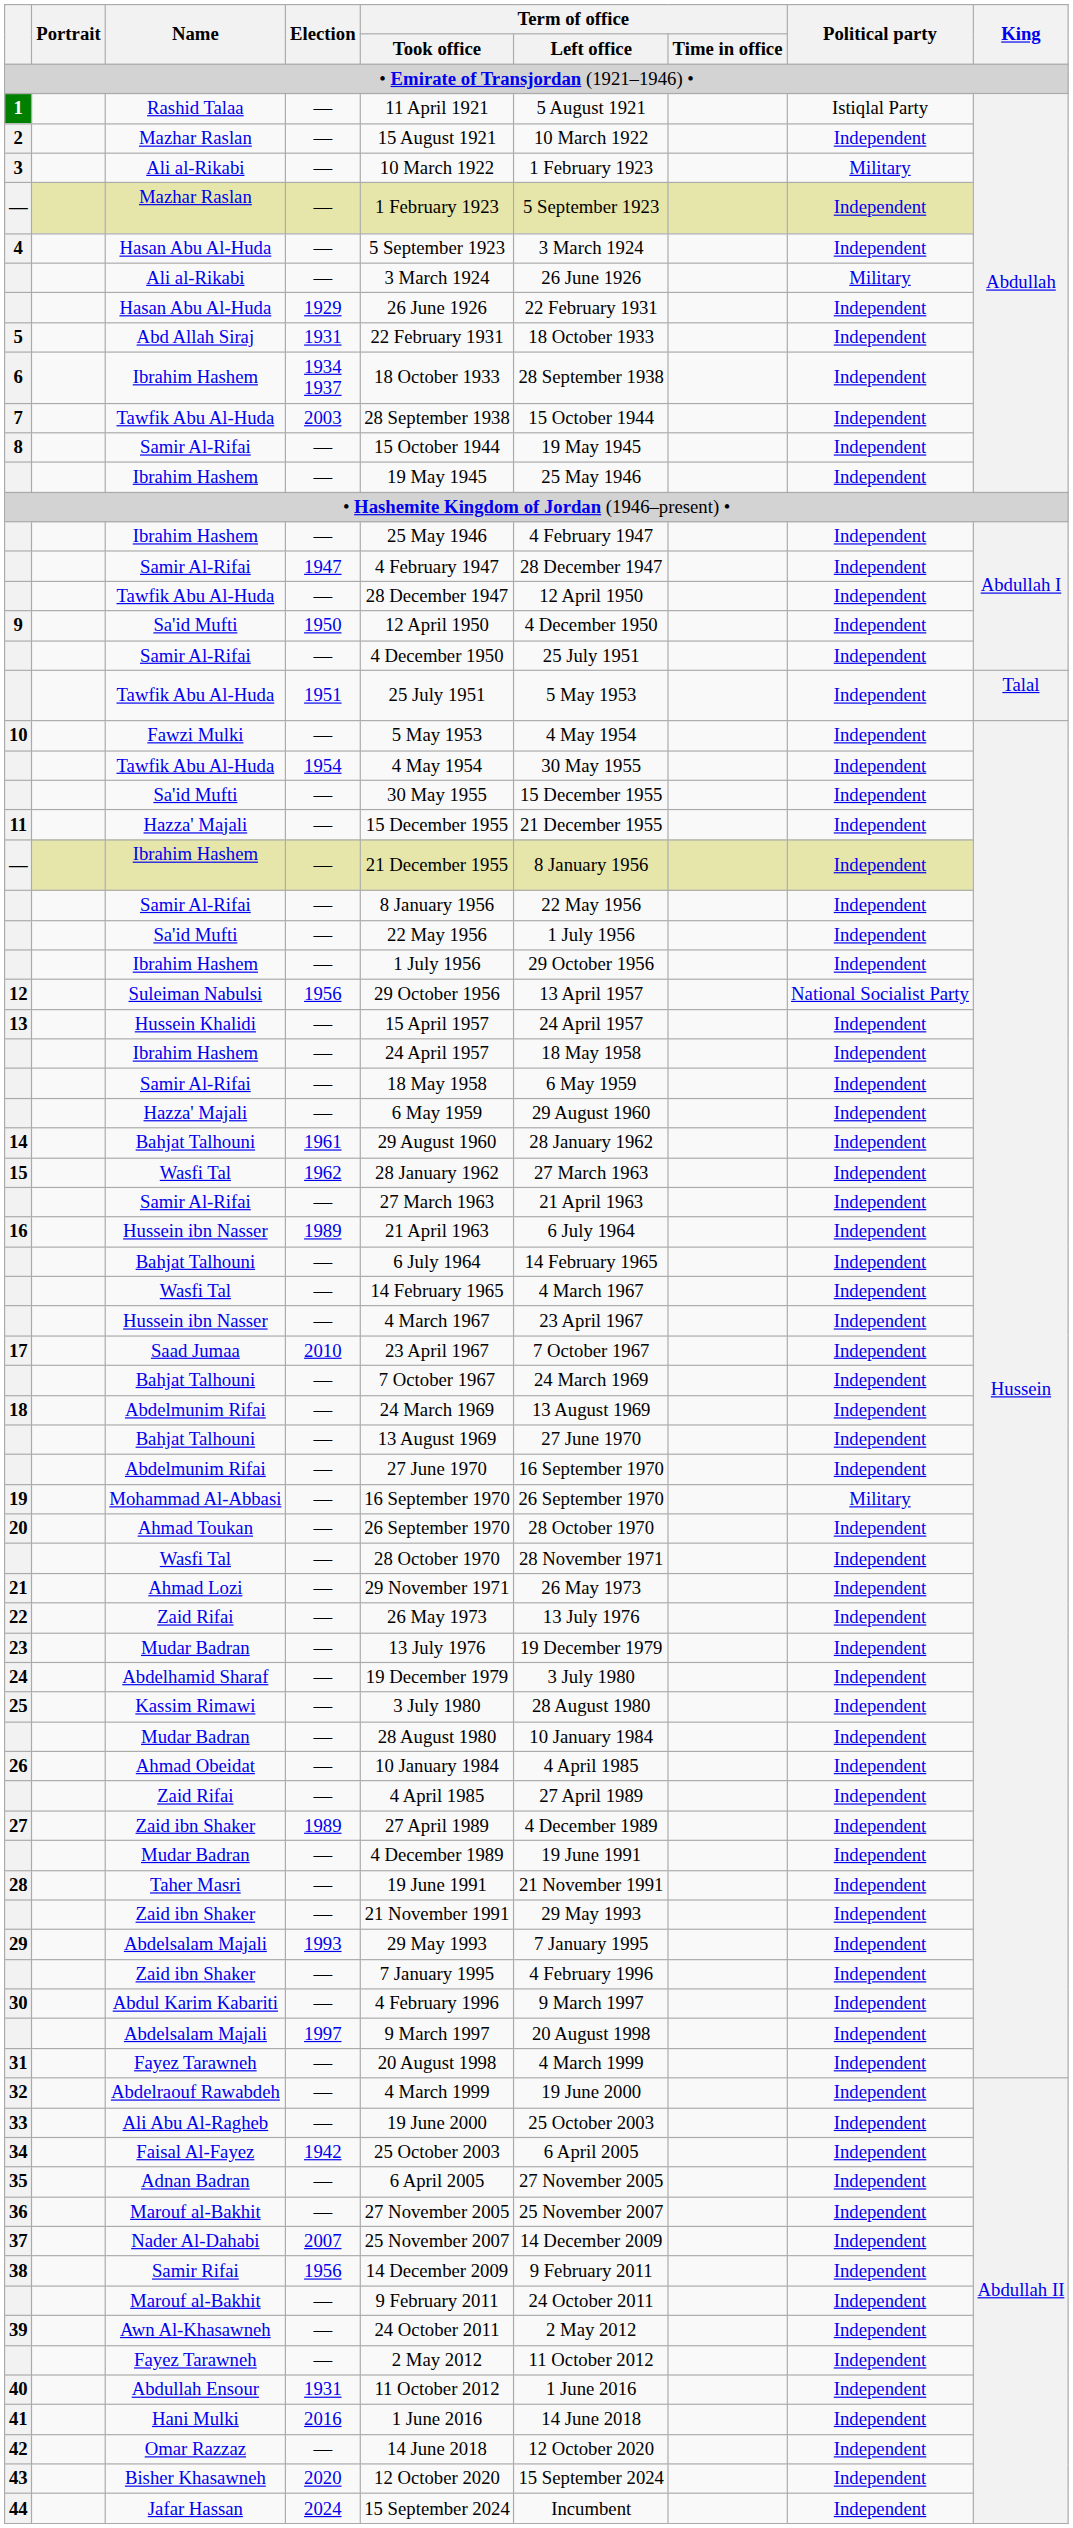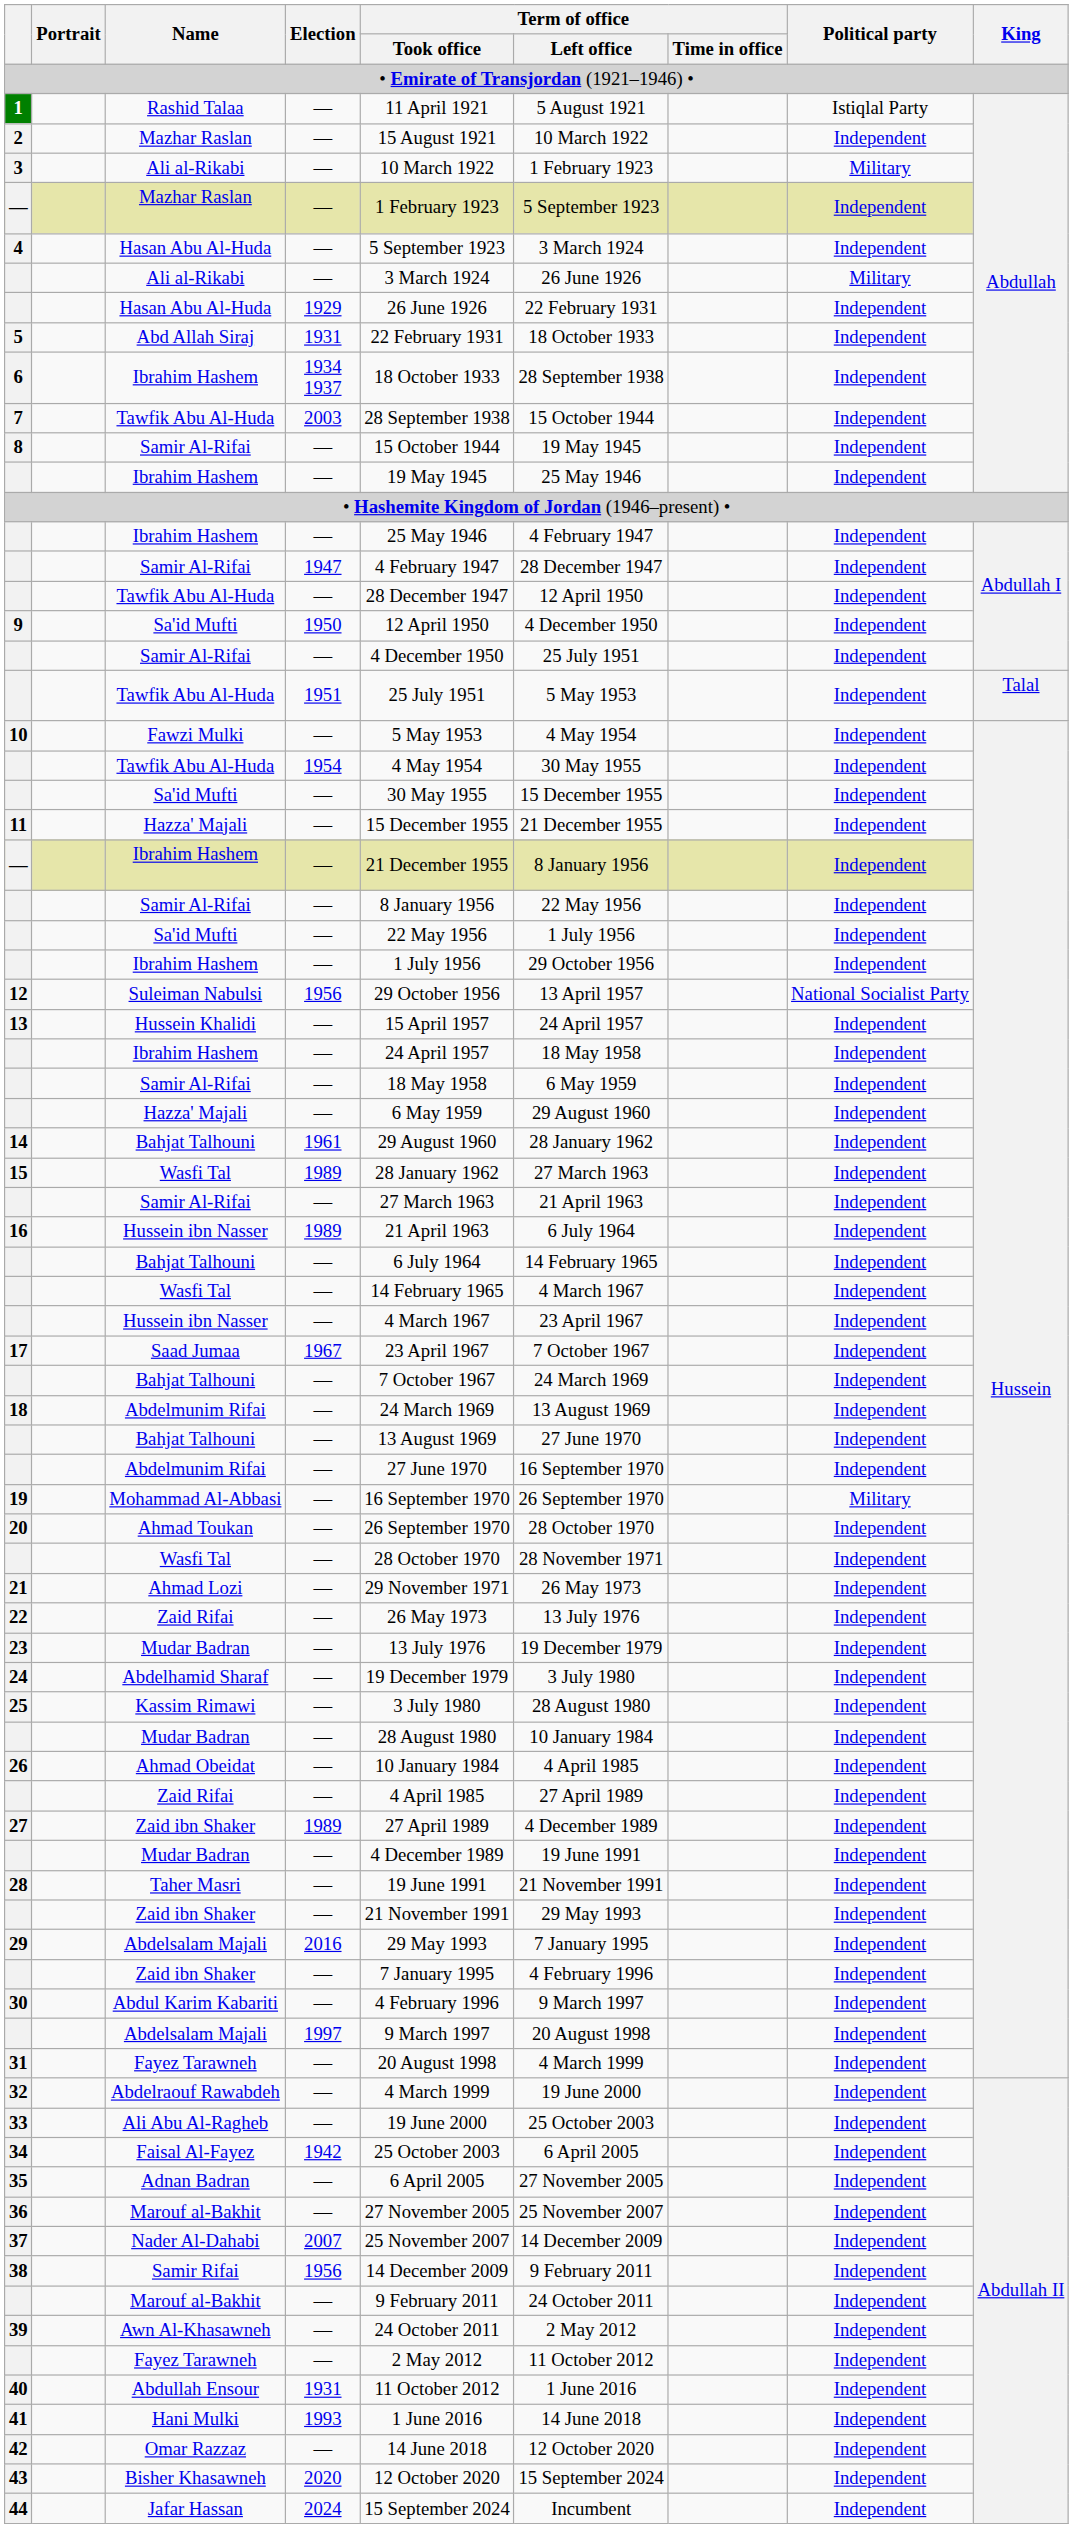(323, 1172) 1962 -> (323, 1172) 1989
(323, 1350) 2010 -> (323, 1350) 1967
(323, 1944) 1993 -> (323, 1944) 2016
(323, 2419) 2016 -> (323, 2419) 1993
